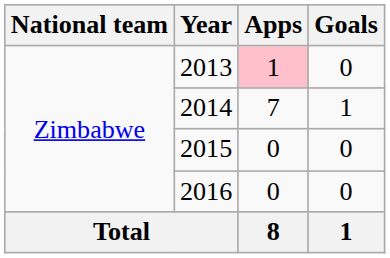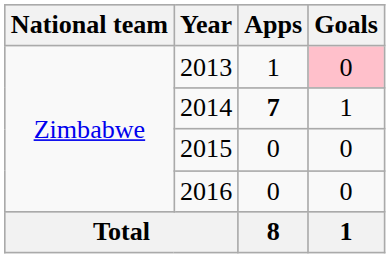(273, 66) pink background -> (273, 66) no background
(346, 66) no background -> (346, 66) pink background
(273, 107) normal -> (273, 107) bold
